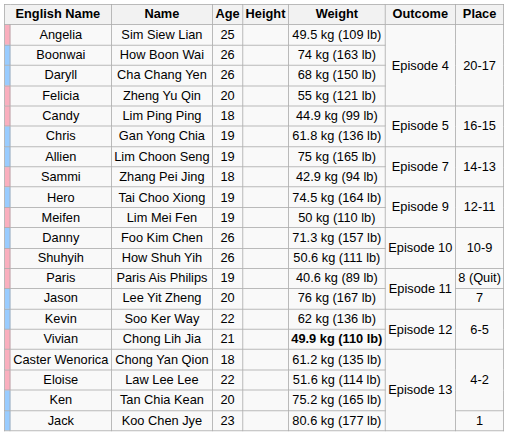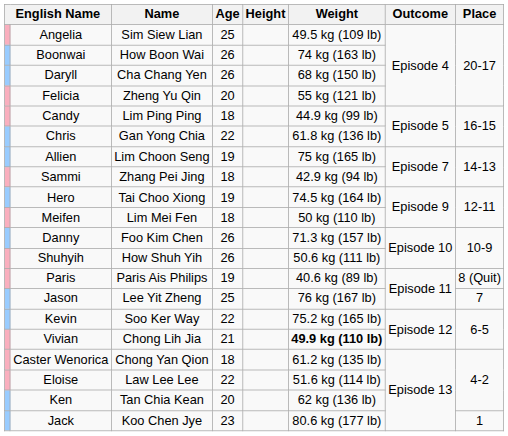(228, 136) 19 -> (228, 136) 22
(228, 217) 19 -> (228, 217) 18
(228, 298) 20 -> (228, 298) 25
(337, 319) 62 kg (136 lb) -> (337, 319) 75.2 kg (165 lb)
(337, 400) 75.2 kg (165 lb) -> (337, 400) 62 kg (136 lb)
